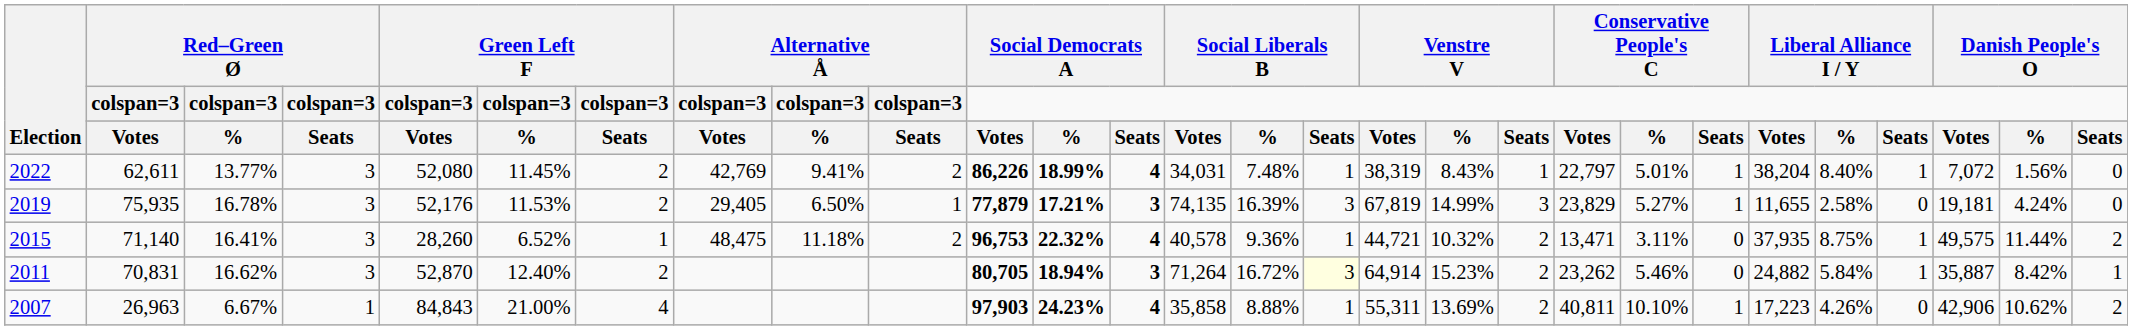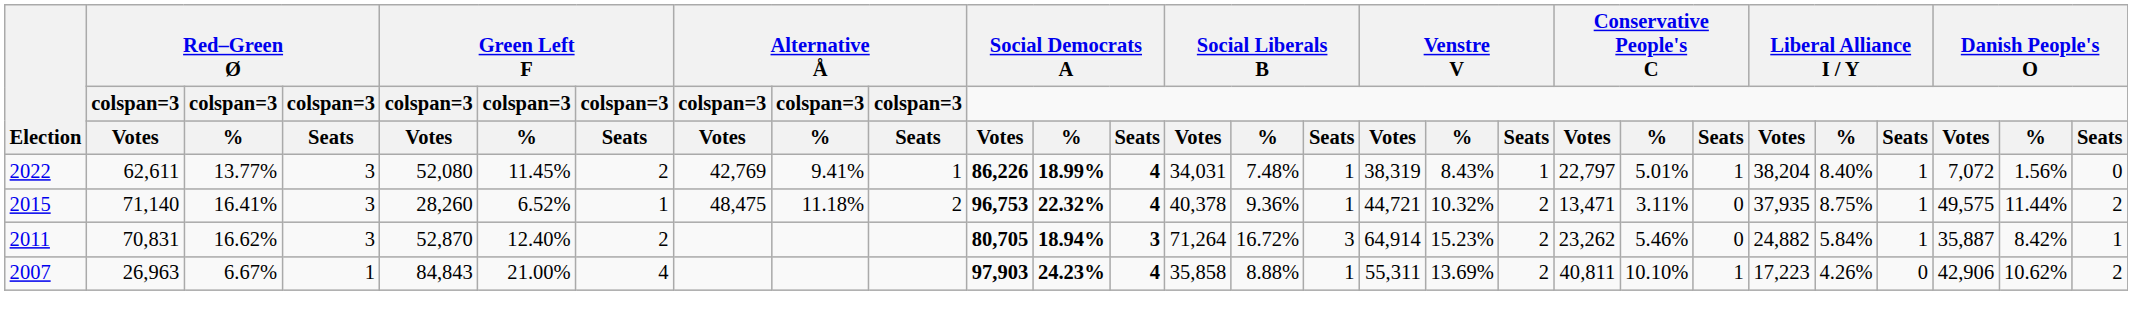(957, 170) 2 -> (957, 170) 1
- row: (30, 204)
(1198, 238) 40,578 -> (1198, 204) 40,378
(1349, 272) lightyellow background -> (1349, 238) no background
